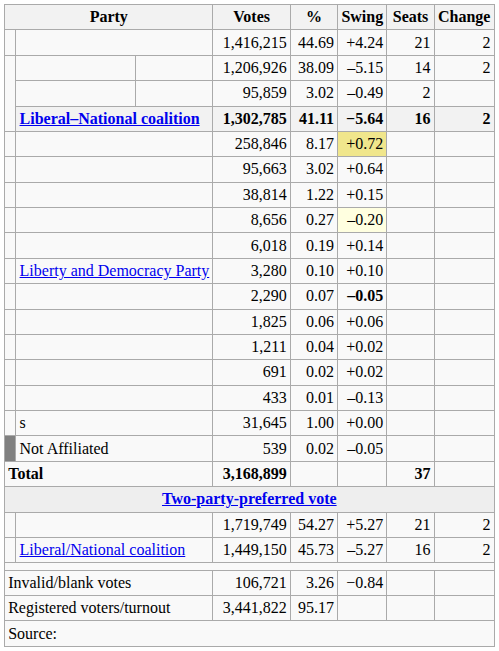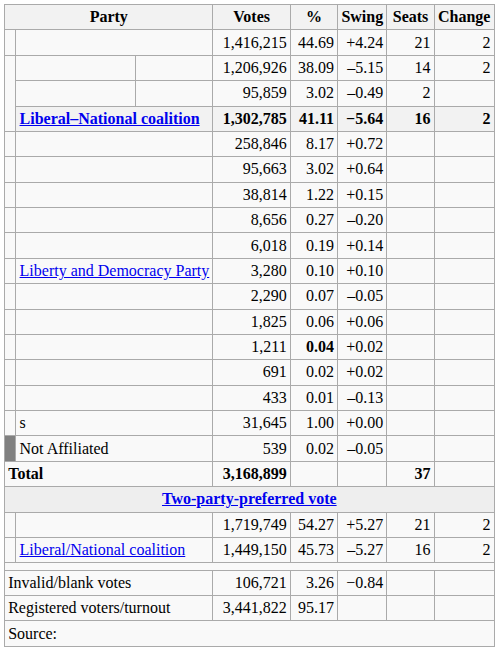(365, 144) khaki background -> (365, 144) no background
(365, 220) lightyellow background -> (365, 220) no background
(365, 296) bold -> (365, 296) normal
(320, 347) normal -> (320, 347) bold
